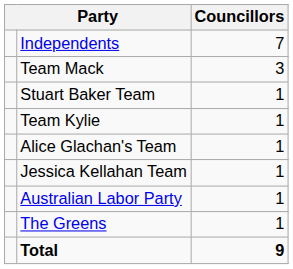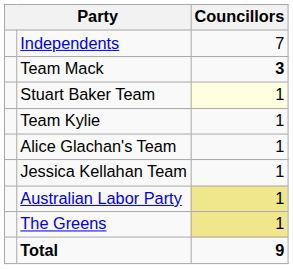(280, 69) normal -> (280, 69) bold
(280, 95) no background -> (280, 95) lightyellow background
(280, 198) no background -> (280, 198) khaki background
(280, 224) no background -> (280, 224) khaki background
